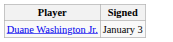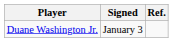+ column: (157, 12)
